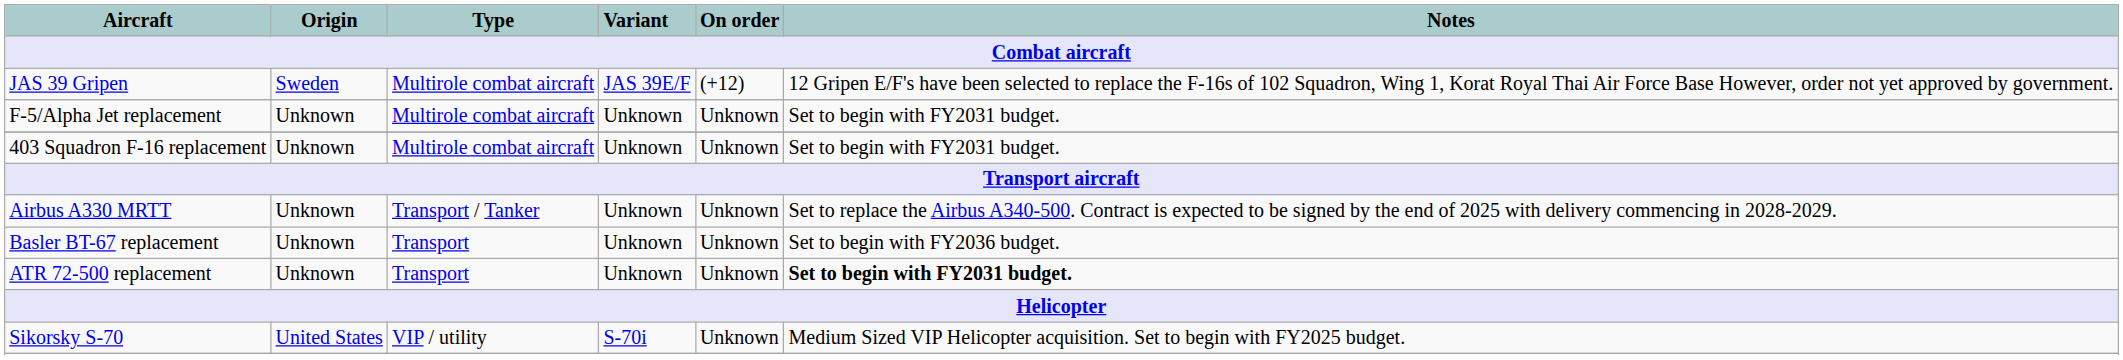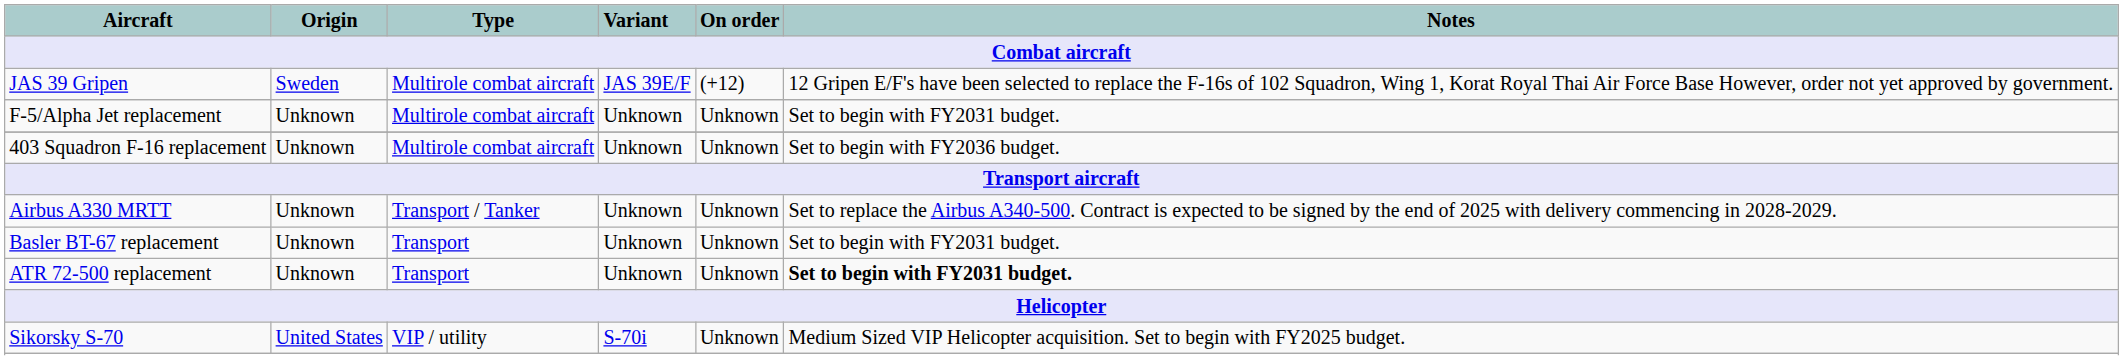(924, 147) Set to begin with FY2031 budget. -> (924, 147) Set to begin with FY2036 budget.
(924, 242) Set to begin with FY2036 budget. -> (924, 242) Set to begin with FY2031 budget.
